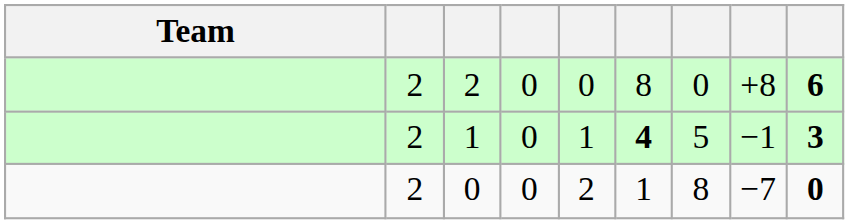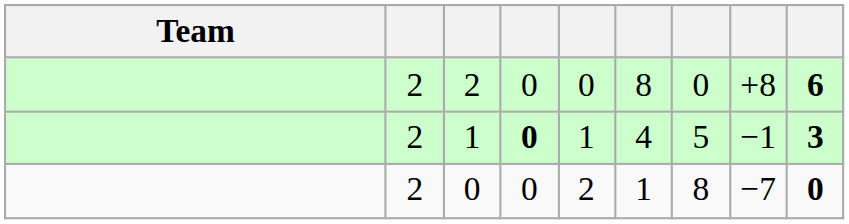(529, 137) normal -> (529, 137) bold
(644, 137) bold -> (644, 137) normal
